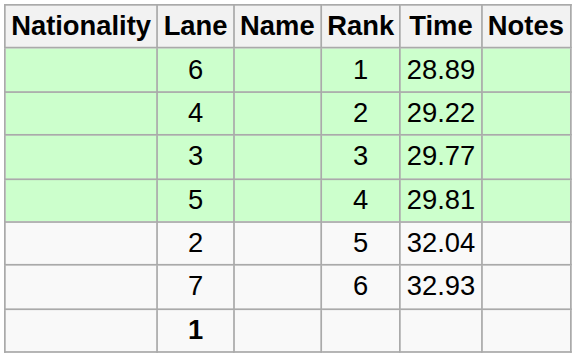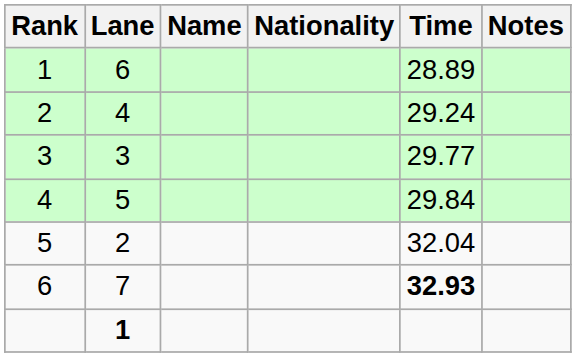columns swapped: (361, 26) <-> (81, 26)
(441, 112) 29.22 -> (441, 112) 29.24
(441, 199) 29.81 -> (441, 199) 29.84
(441, 286) normal -> (441, 286) bold
